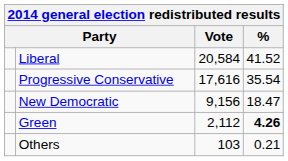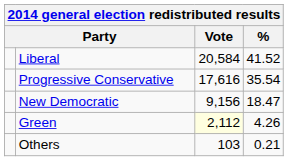(224, 123) no background -> (224, 123) lightyellow background
(267, 123) bold -> (267, 123) normal
